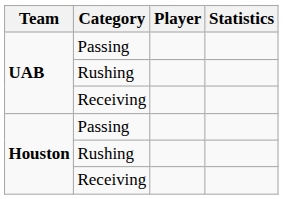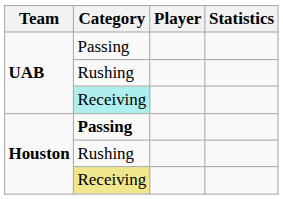(112, 99) no background -> (112, 99) paleturquoise background
(103, 126) normal -> (105, 126) bold
(112, 180) no background -> (112, 180) khaki background
